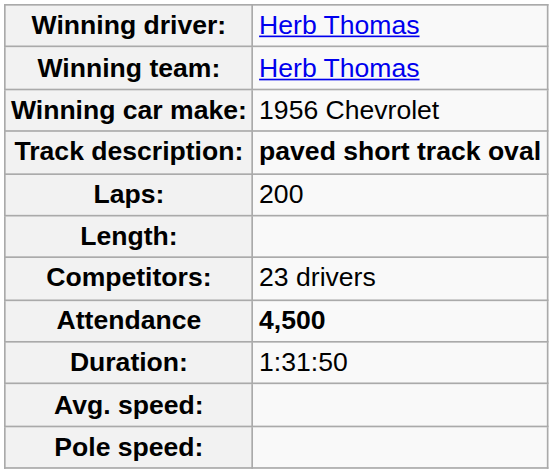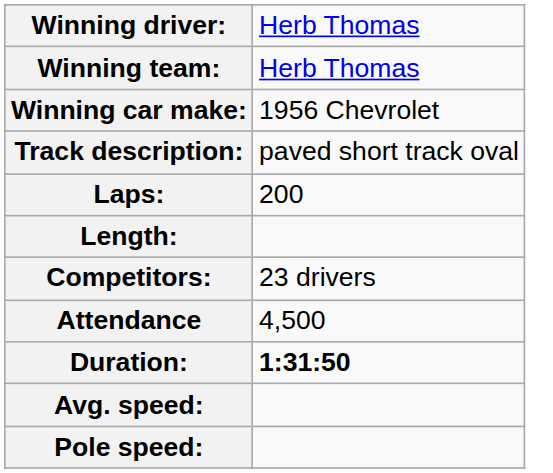(400, 151) bold -> (389, 151) normal
(292, 320) bold -> (292, 320) normal
(303, 362) normal -> (305, 362) bold
